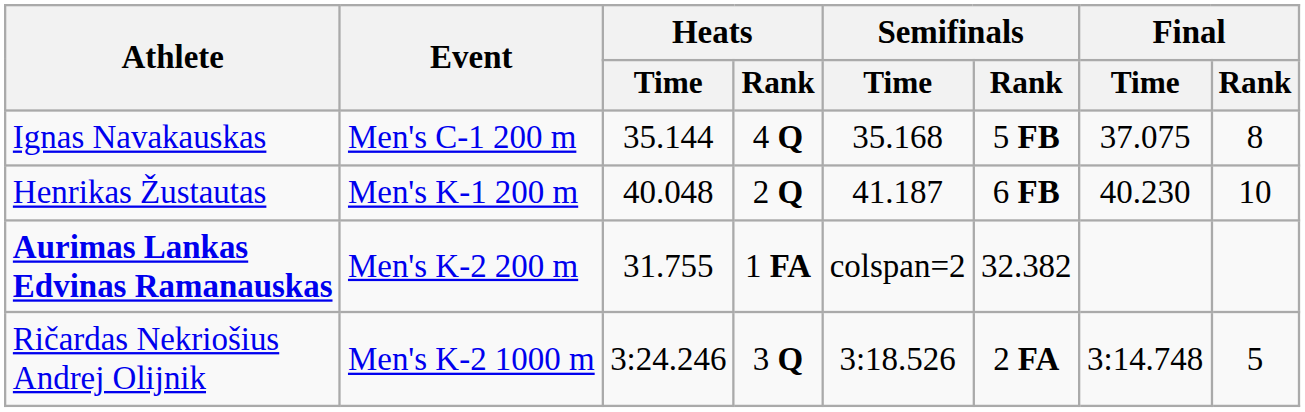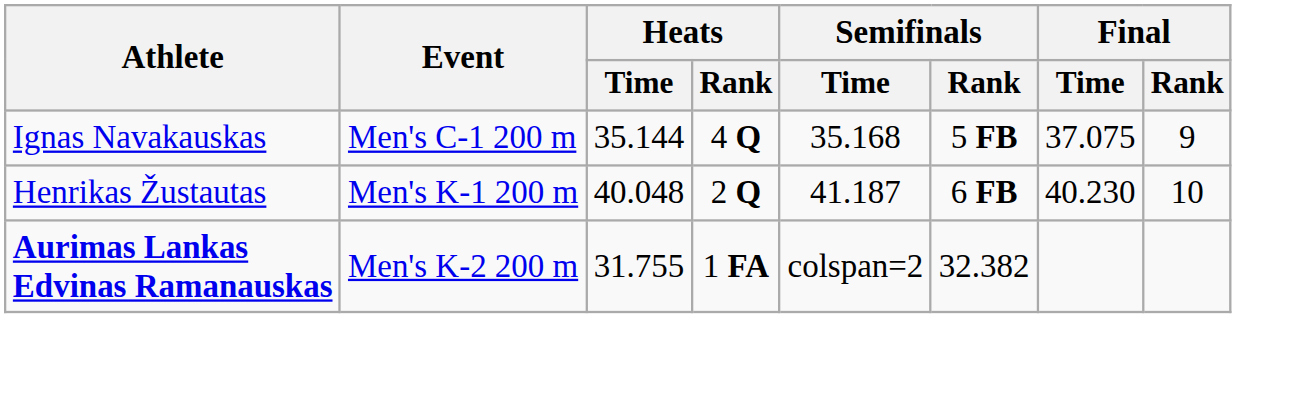(1255, 137) 8 -> (1187, 137) 9
- row: (146, 359)
